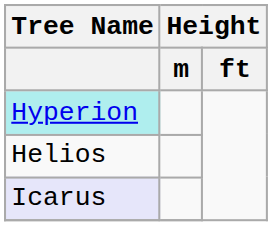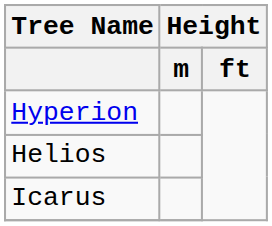(75, 113) paleturquoise background -> (75, 113) no background
(59, 199) lavender background -> (59, 199) no background
